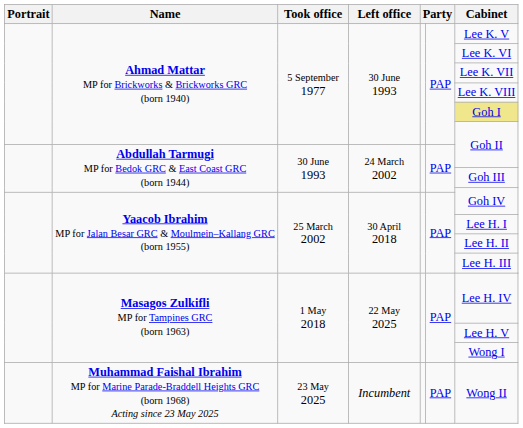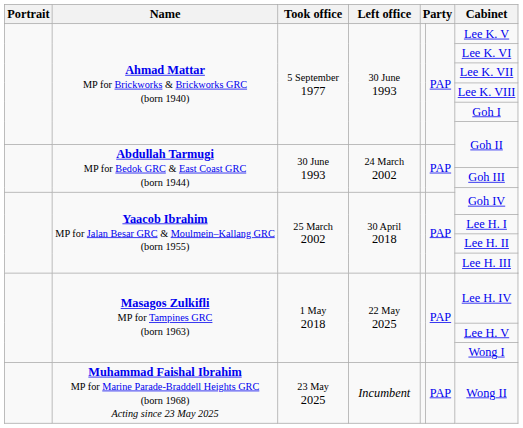(487, 111) khaki background -> (487, 111) no background
